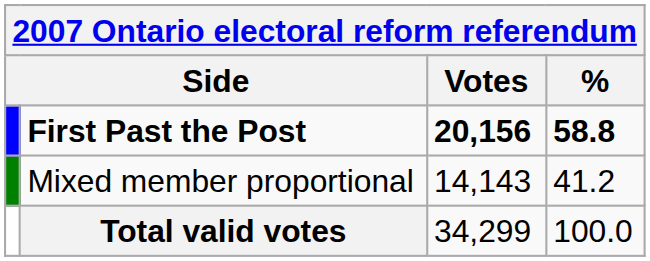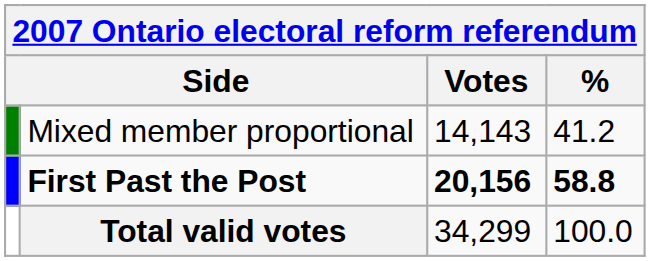rows swapped: (167, 131) <-> (221, 181)
